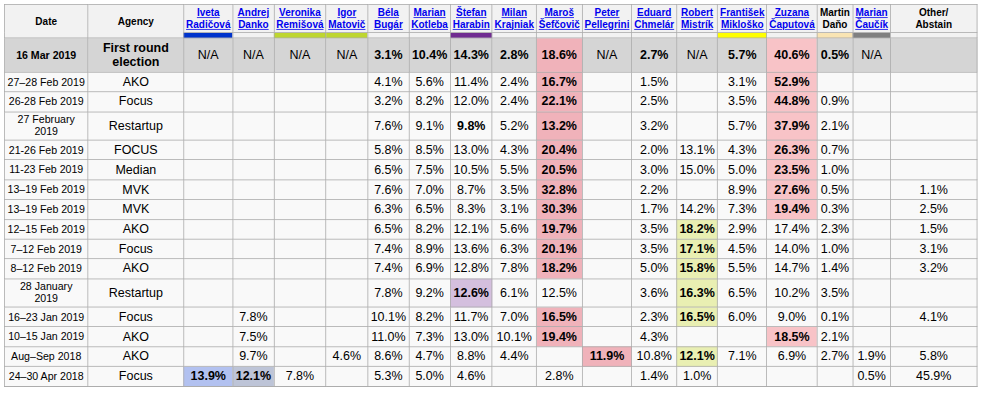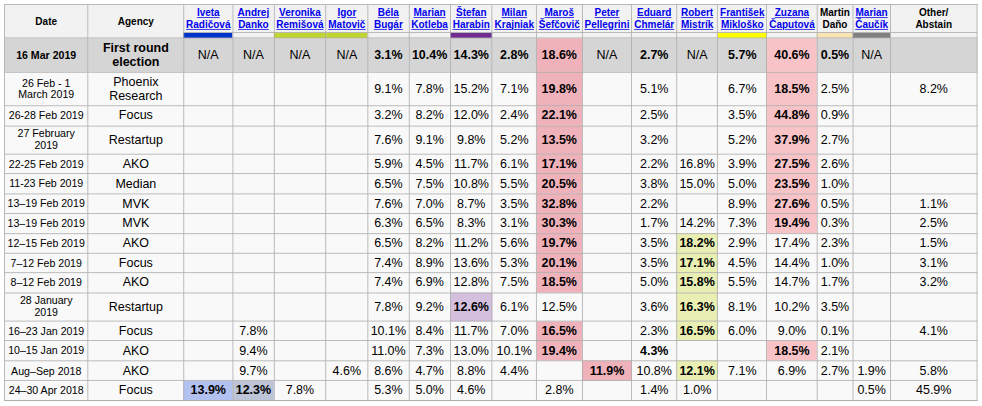+ row: (46, 89)
- row: (46, 82)
(471, 126) bold -> (471, 140) normal
(559, 126) 13.2% -> (559, 140) 13.5%
(742, 126) 5.7% -> (742, 140) 5.2%
(835, 126) 2.1% -> (835, 140) 2.7%
+ row: (46, 164)
- row: (46, 150)
(471, 169) 10.5% -> (471, 183) 10.8%
(654, 169) 3.0% -> (654, 183) 3.8%
(471, 229) 12.1% -> (471, 243) 11.2%
(514, 249) 6.3% -> (514, 263) 5.3%
(792, 249) 14.0% -> (792, 263) 14.4%
(514, 268) 7.8% -> (514, 282) 7.5%
(559, 268) 18.2% -> (559, 282) 18.5%
(835, 268) 1.4% -> (835, 282) 1.7%
(742, 293) 6.5% -> (742, 307) 8.1%
(430, 317) 8.2% -> (430, 331) 8.4%
(253, 336) 7.5% -> (253, 350) 9.4%
(654, 336) normal -> (654, 350) bold
(253, 376) 12.1% -> (253, 390) 12.3%
